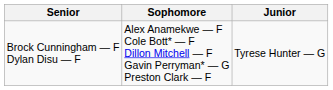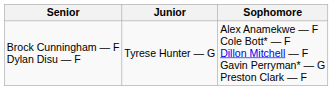columns swapped: (280, 12) <-> (177, 12)
